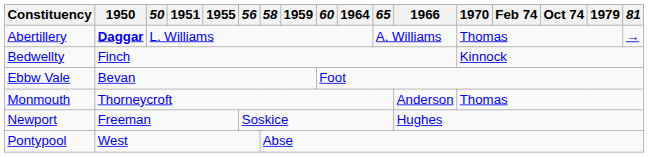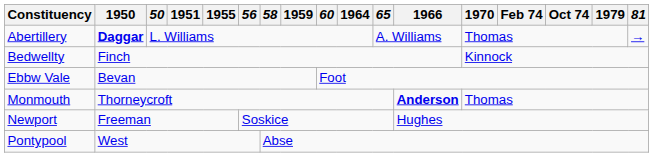(425, 99) normal -> (428, 99) bold
